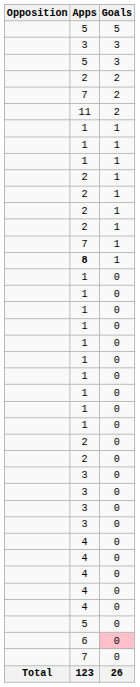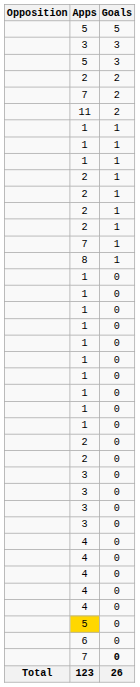(85, 261) bold -> (85, 261) normal
(85, 624) no background -> (85, 624) gold background
(117, 641) pink background -> (117, 641) no background
(117, 657) normal -> (117, 657) bold
